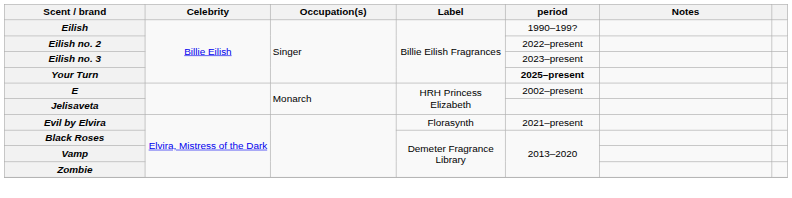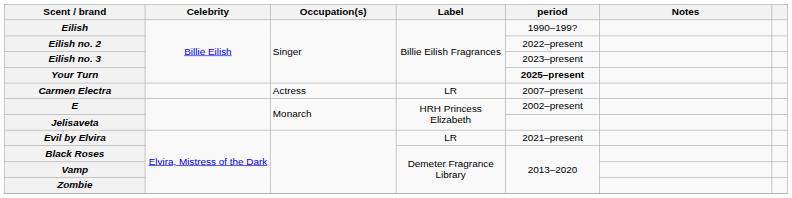+ row: (75, 91)
(451, 122) Florasynth -> (451, 138) LR
